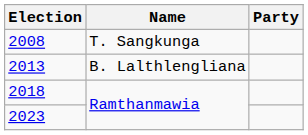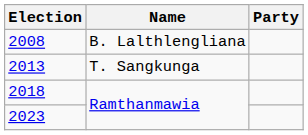(144, 42) T. Sangkunga -> (167, 42) B. Lalthlengliana
(167, 67) B. Lalthlengliana -> (144, 67) T. Sangkunga
